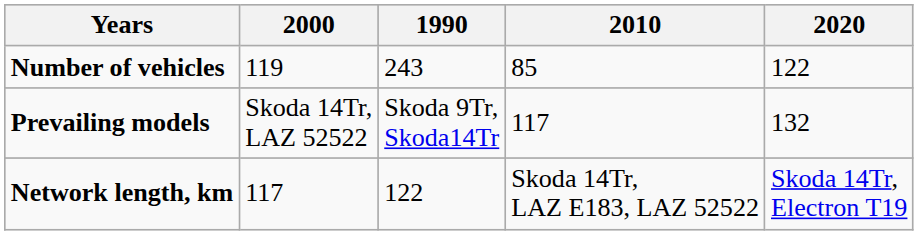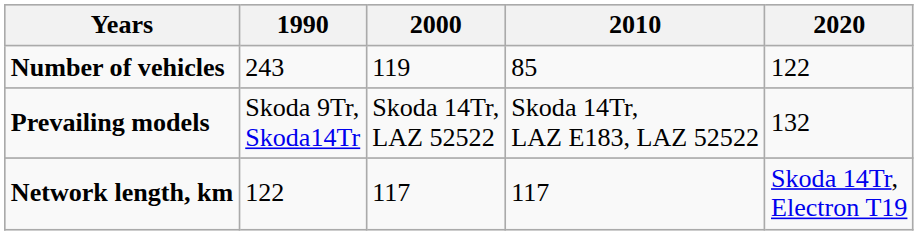columns swapped: (442, 25) <-> (309, 25)
(530, 122) 117 -> (635, 122) Skoda 14Tr, LAZ E183, LAZ 52522
(635, 193) Skoda 14Tr, LAZ E183, LAZ 52522 -> (530, 193) 117
